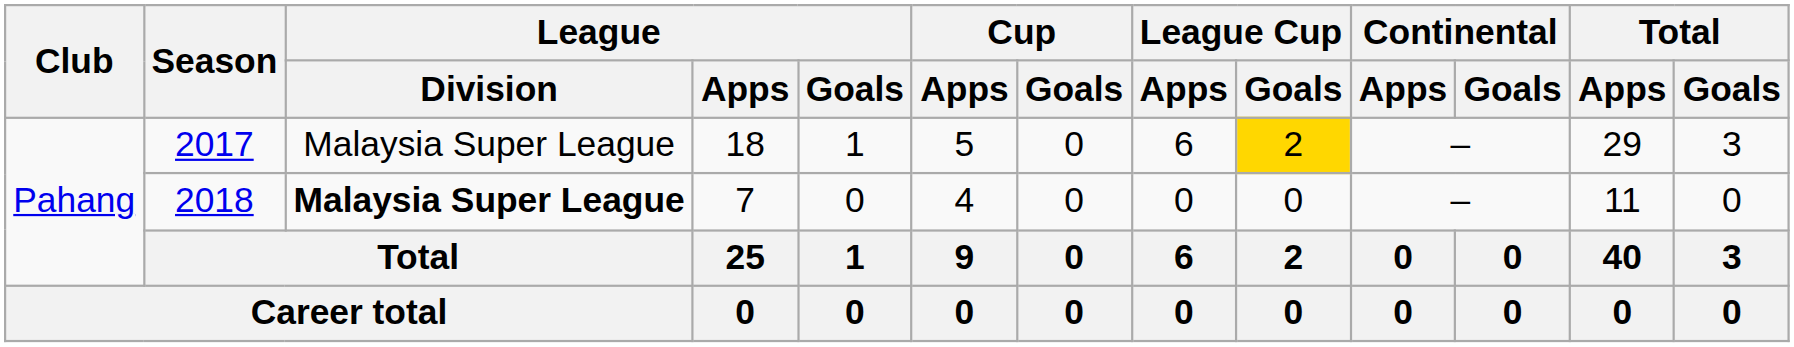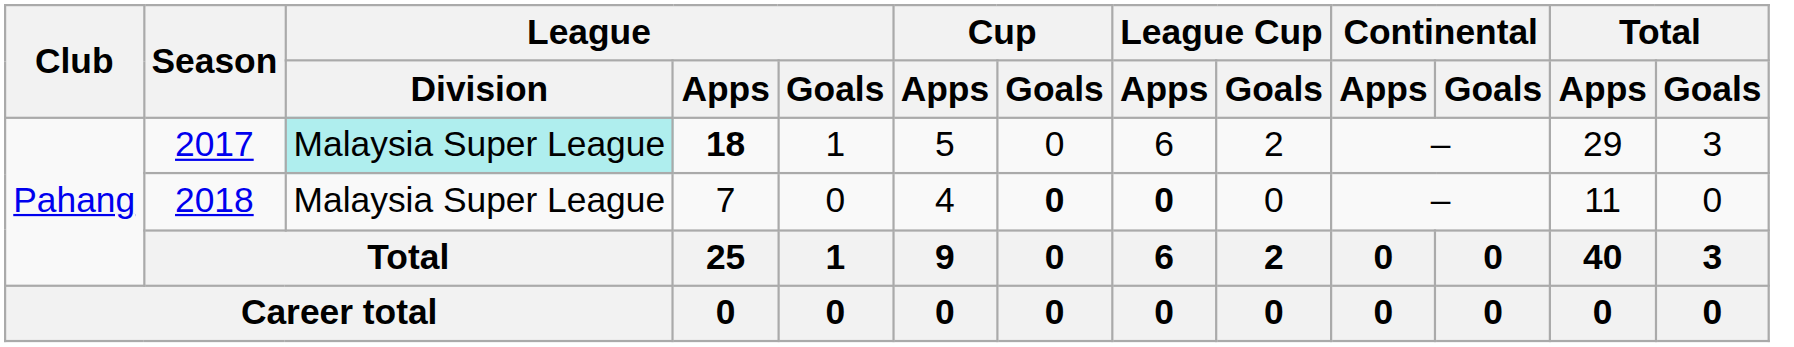(489, 144) no background -> (479, 144) paleturquoise background
(745, 144) normal -> (726, 144) bold
(1293, 144) gold background -> (1274, 144) no background
(489, 200) bold -> (479, 200) normal
(1074, 200) normal -> (1055, 200) bold
(1184, 200) normal -> (1164, 200) bold
